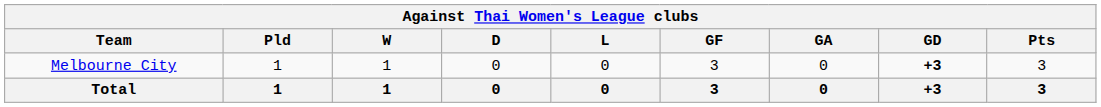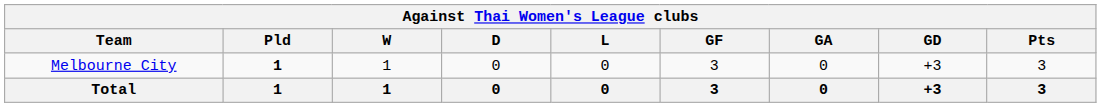(278, 65) normal -> (278, 65) bold
(933, 65) bold -> (933, 65) normal
